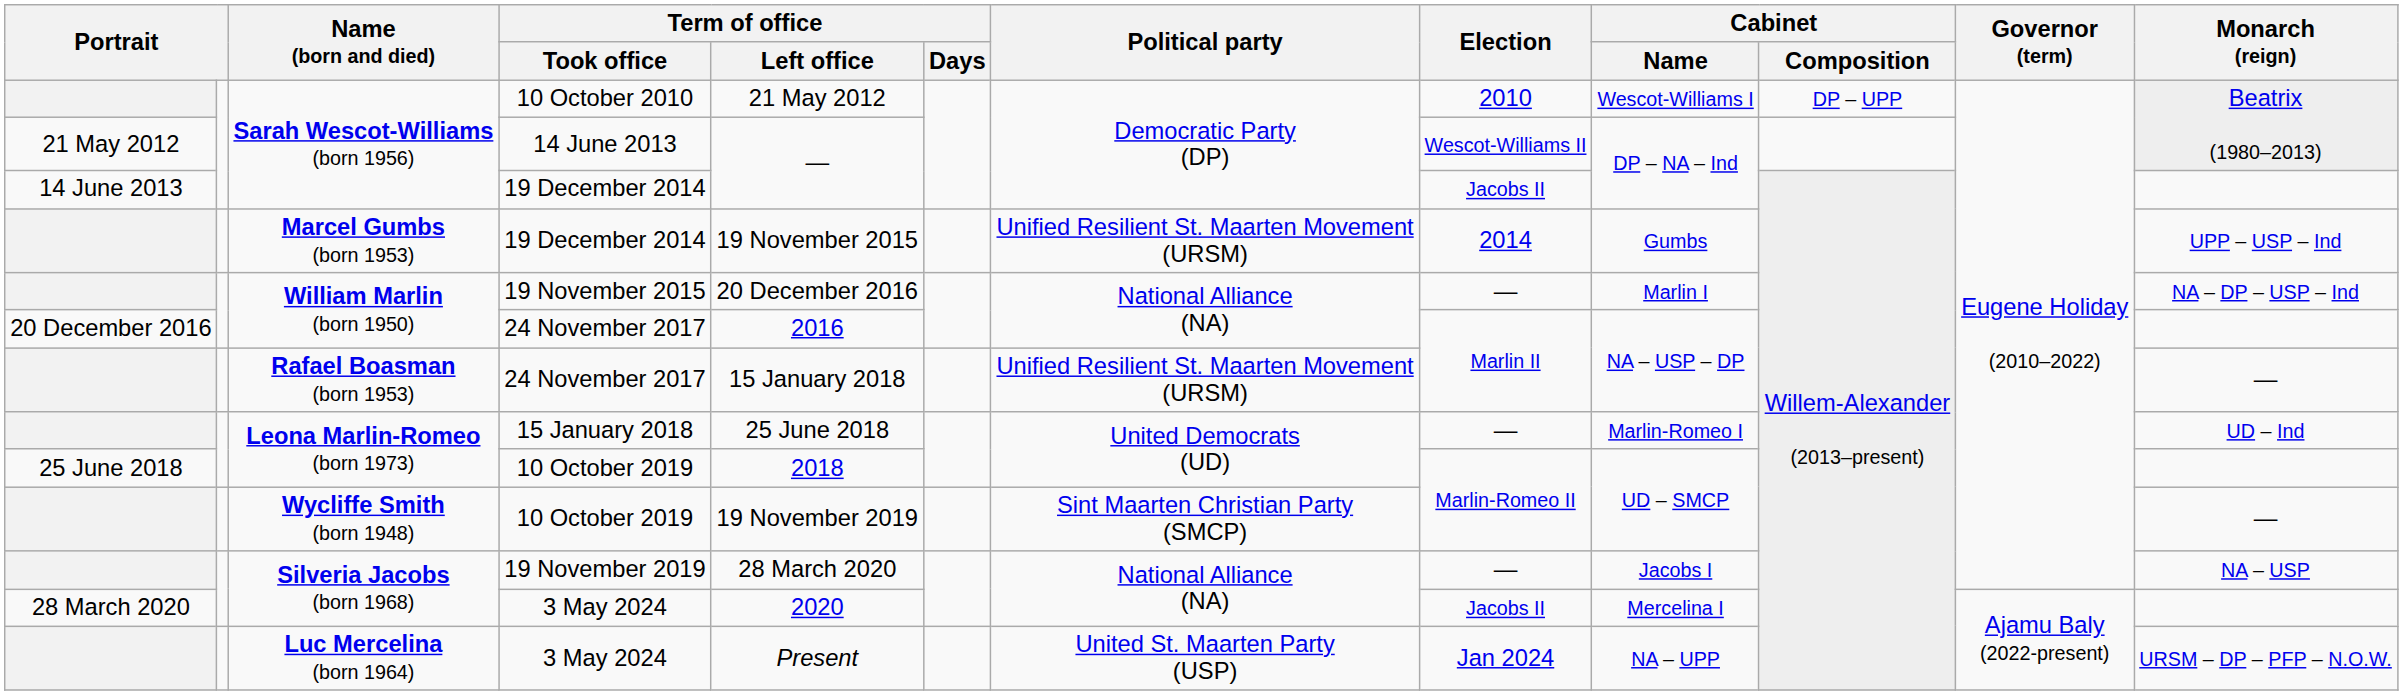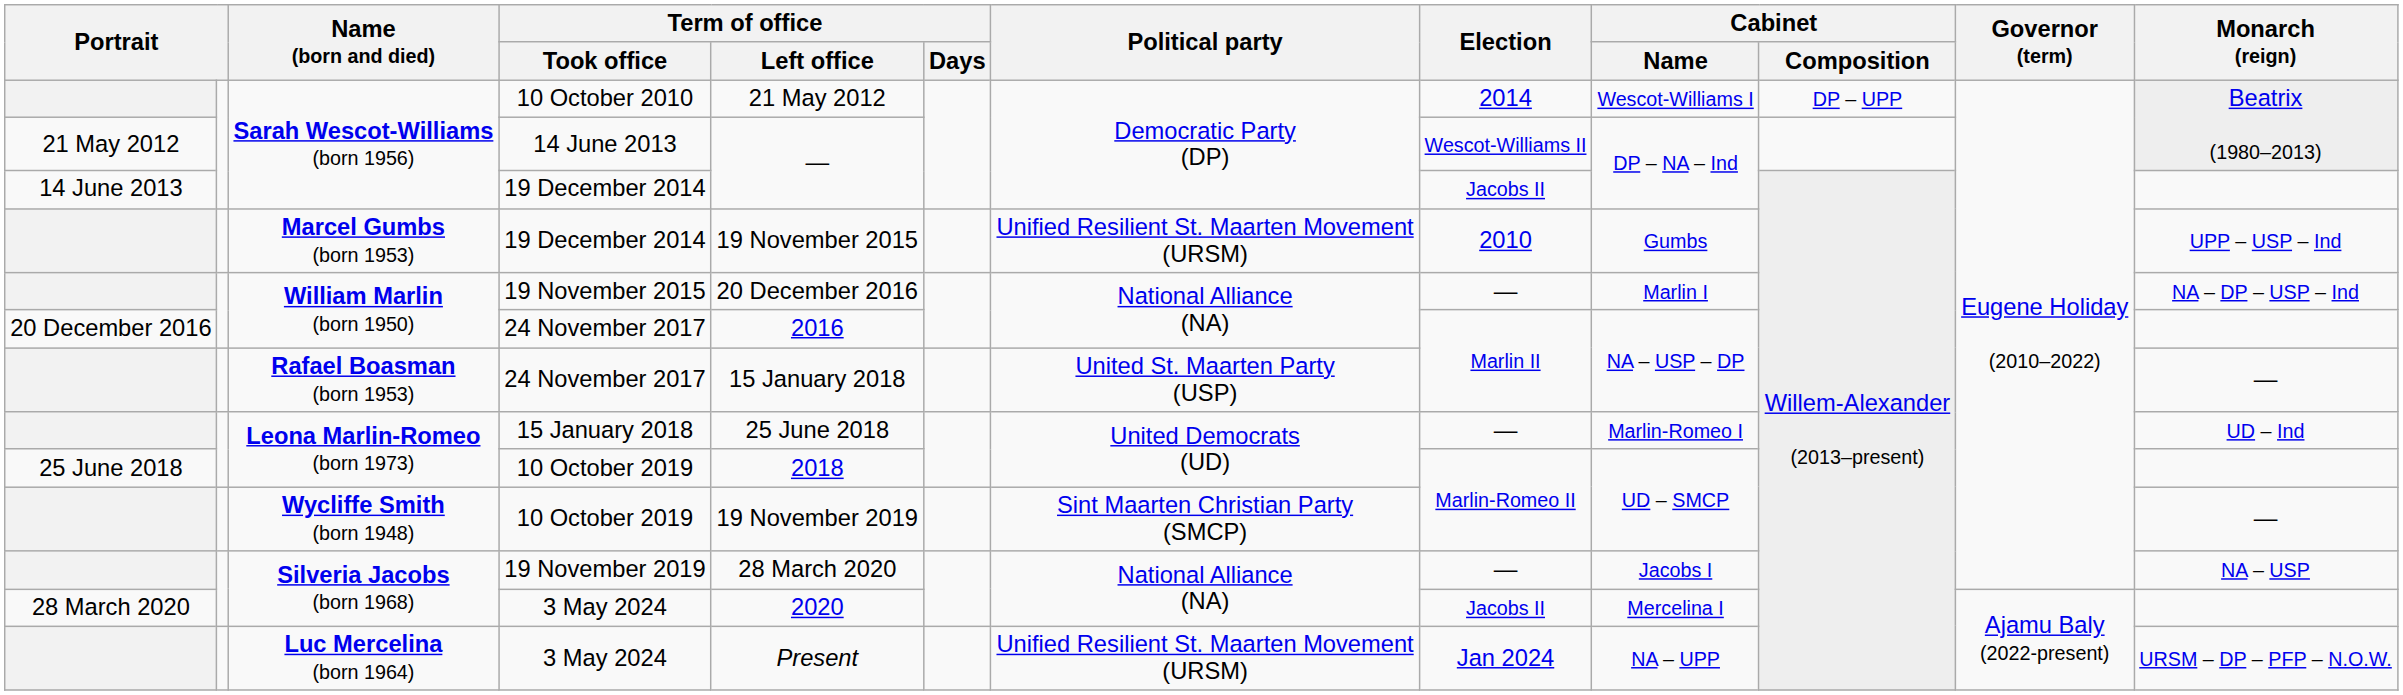(1506, 98) 2010 -> (1506, 98) 2014
(1506, 240) 2014 -> (1506, 240) 2010
(1205, 379) Unified Resilient St. Maarten Movement (URSM) -> (1205, 379) United St. Maarten Party (USP)
(1205, 658) United St. Maarten Party (USP) -> (1205, 658) Unified Resilient St. Maarten Movement (URSM)
